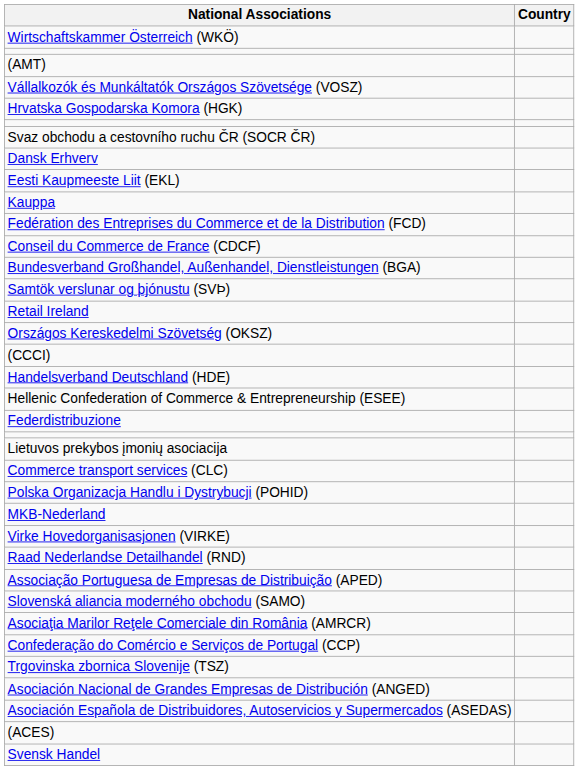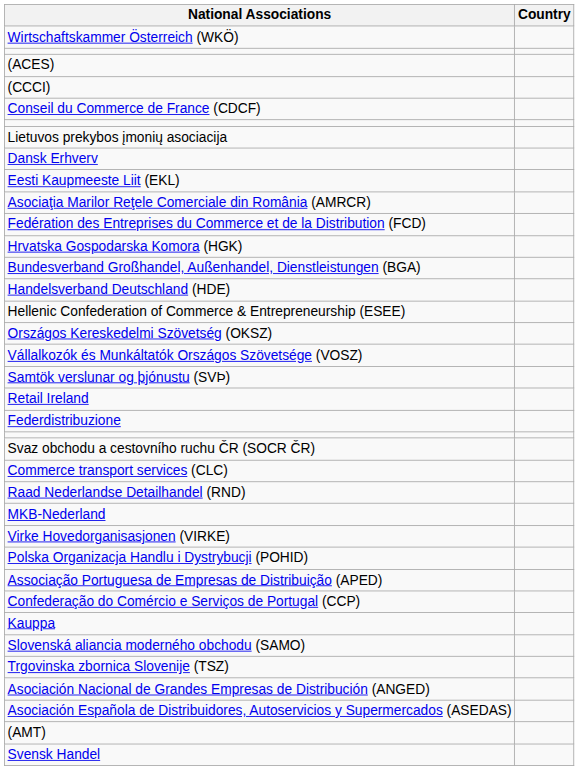(27, 65) (AMT) -> (31, 65) (ACES)
(185, 87) Vállalkozók és Munkáltatók Országos Szövetsége (VOSZ) -> (29, 87) (CCCI)
(125, 109) Hrvatska Gospodarska Komora (HGK) -> (134, 109) Conseil du Commerce de France (CDCF)
(161, 137) Svaz obchodu a cestovního ruchu ČR (SOCR ČR) -> (117, 137) Lietuvos prekybos įmonių asociacija
(31, 202) Kauppa -> (189, 202) Asociaţia Marilor Reţele Comerciale din România (AMRCR)
(134, 246) Conseil du Commerce de France (CDCF) -> (125, 246) Hrvatska Gospodarska Komora (HGK)
(119, 289) Samtök verslunar og þjónustu (SVÞ) -> (119, 289) Handelsverband Deutschland (HDE)
(48, 311) Retail Ireland -> (206, 311) Hellenic Confederation of Commerce & Entrepreneurship (ESEE)
(29, 355) (CCCI) -> (185, 355) Vállalkozók és Munkáltatók Országos Szövetsége (VOSZ)
(119, 377) Handelsverband Deutschland (HDE) -> (119, 377) Samtök verslunar og þjónustu (SVÞ)
(206, 399) Hellenic Confederation of Commerce & Entrepreneurship (ESEE) -> (48, 399) Retail Ireland
(117, 449) Lietuvos prekybos įmonių asociacija -> (161, 449) Svaz obchodu a cestovního ruchu ČR (SOCR ČR)
(158, 492) Polska Organizacja Handlu i Dystrybucji (POHID) -> (127, 492) Raad Nederlandse Detailhandel (RND)
(127, 558) Raad Nederlandse Detailhandel (RND) -> (158, 558) Polska Organizacja Handlu i Dystrybucji (POHID)
(156, 601) Slovenská aliancia moderného obchodu (SAMO) -> (184, 601) Confederação do Comércio e Serviços de Portugal (CCP)
(189, 623) Asociaţia Marilor Reţele Comerciale din România (AMRCR) -> (31, 623) Kauppa
(184, 645) Confederação do Comércio e Serviços de Portugal (CCP) -> (156, 645) Slovenská aliancia moderného obchodu (SAMO)
(31, 732) (ACES) -> (27, 732) (AMT)
